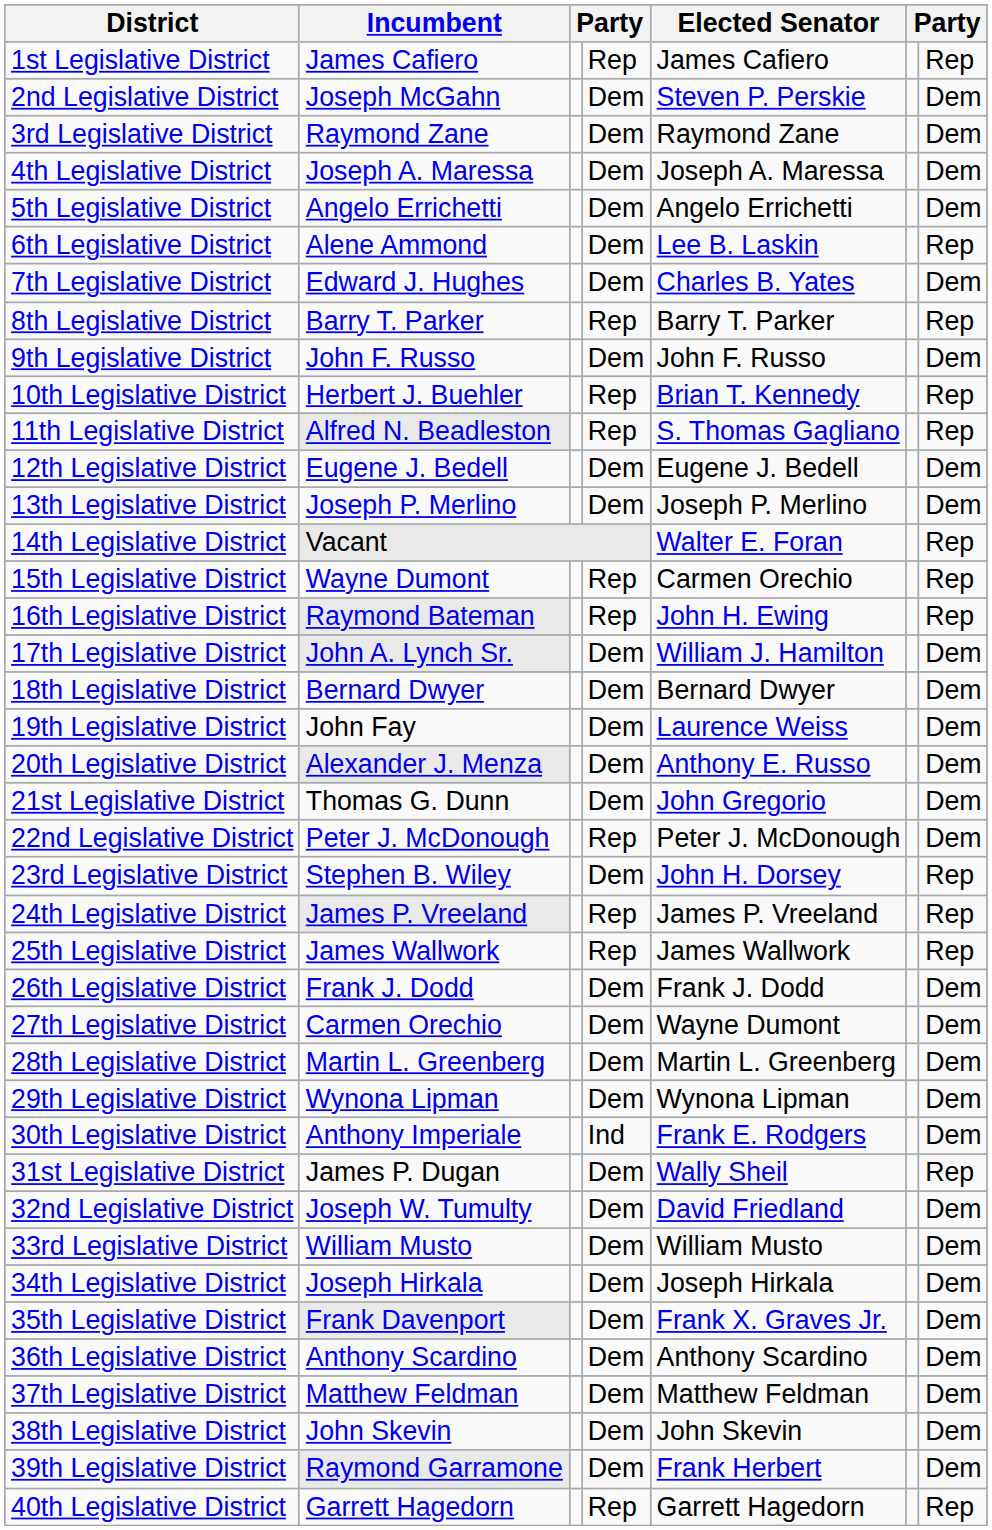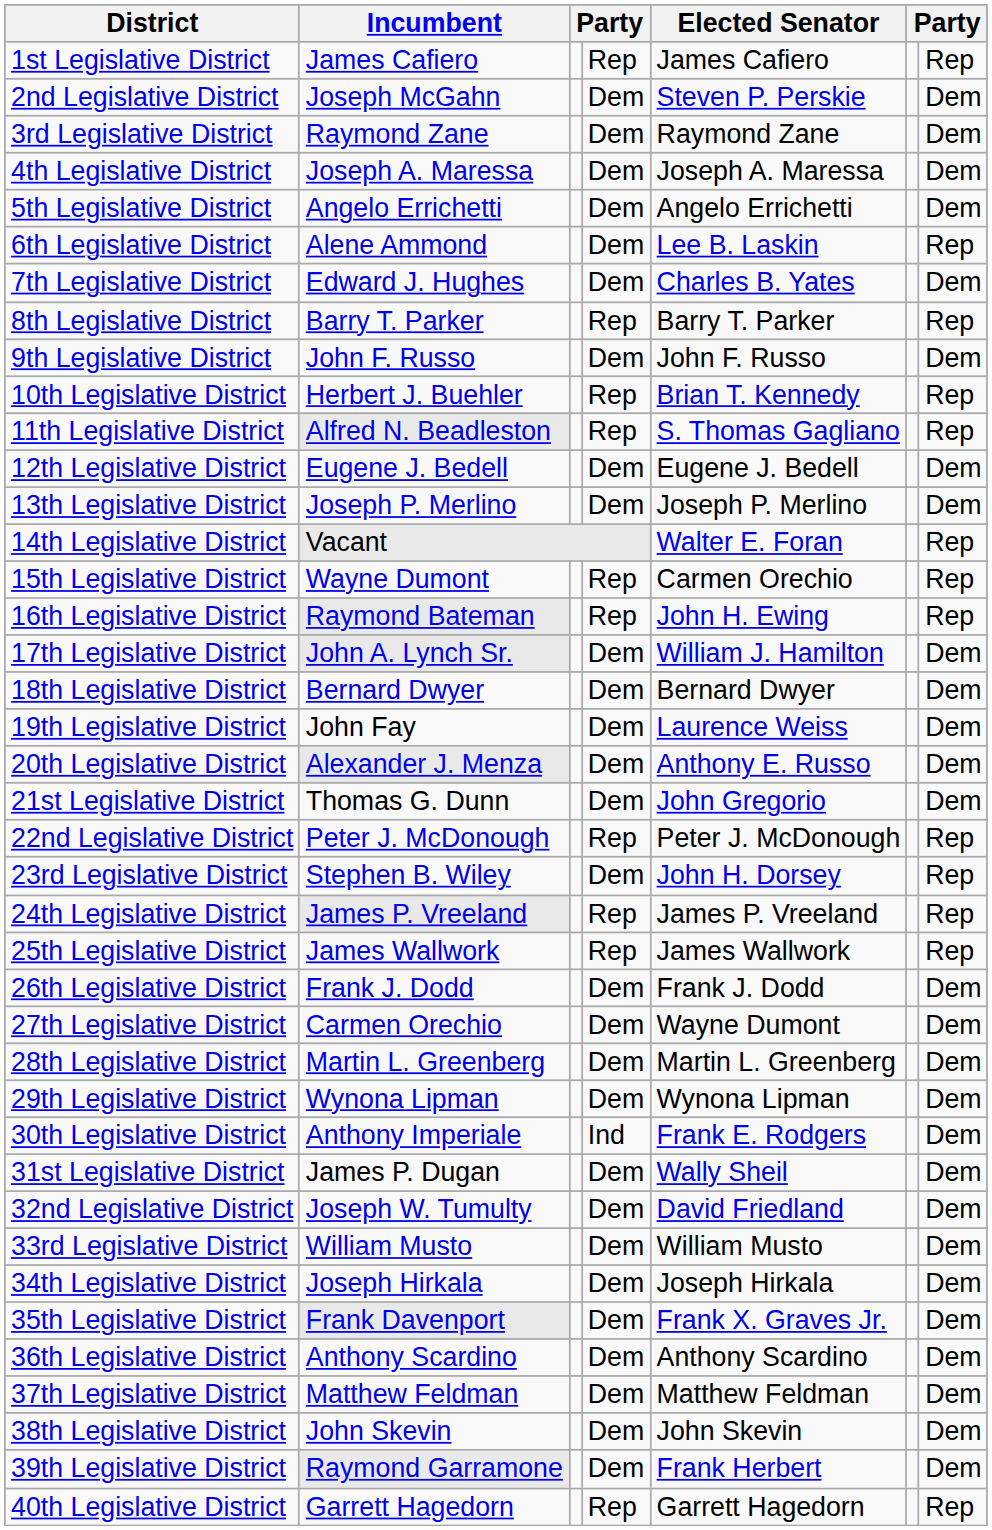(953, 838) Dem -> (950, 838) Rep
(950, 1172) Rep -> (953, 1172) Dem
